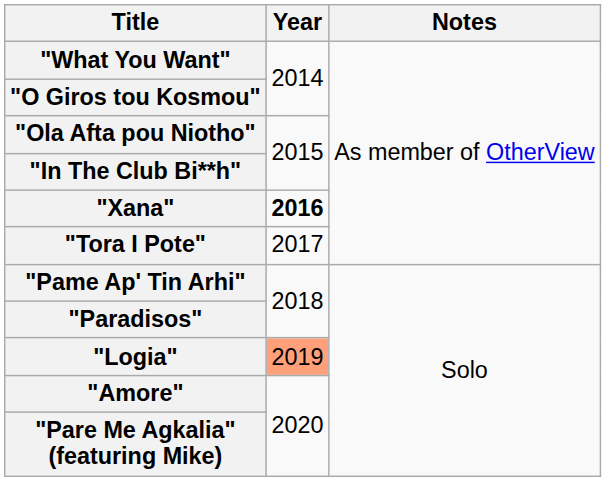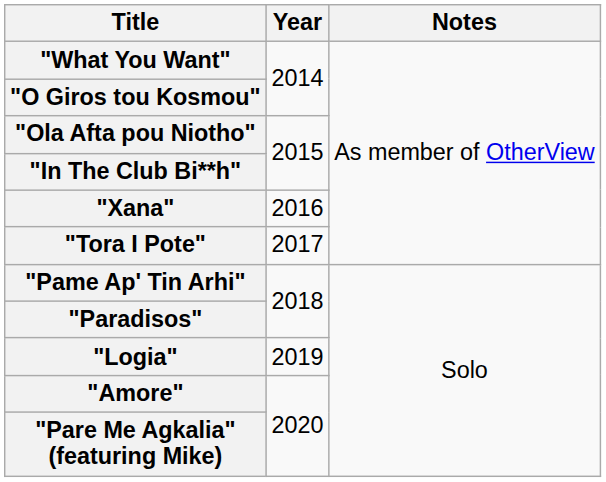(297, 208) bold -> (297, 208) normal
(297, 356) lightsalmon background -> (297, 356) no background
